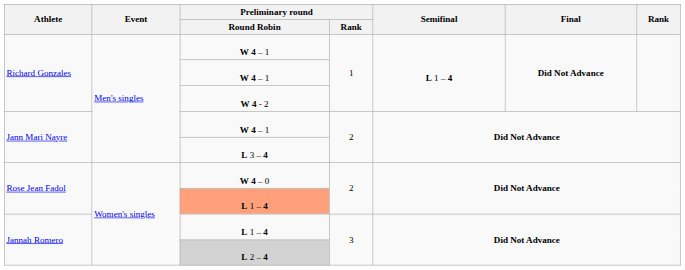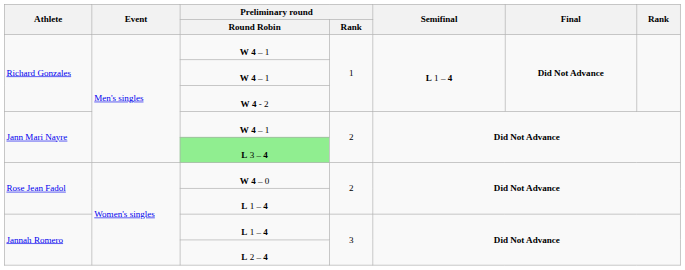(255, 155) no background -> (255, 155) lightgreen background
(255, 207) lightsalmon background -> (255, 207) no background
(255, 258) lightgrey background -> (255, 258) no background
